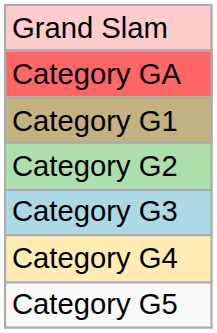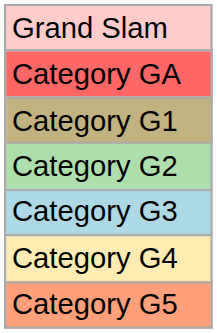(95, 304) no background -> (95, 304) lightsalmon background
